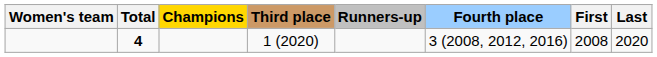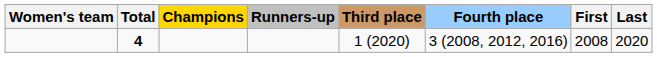columns swapped: (380, 17) <-> (291, 17)
